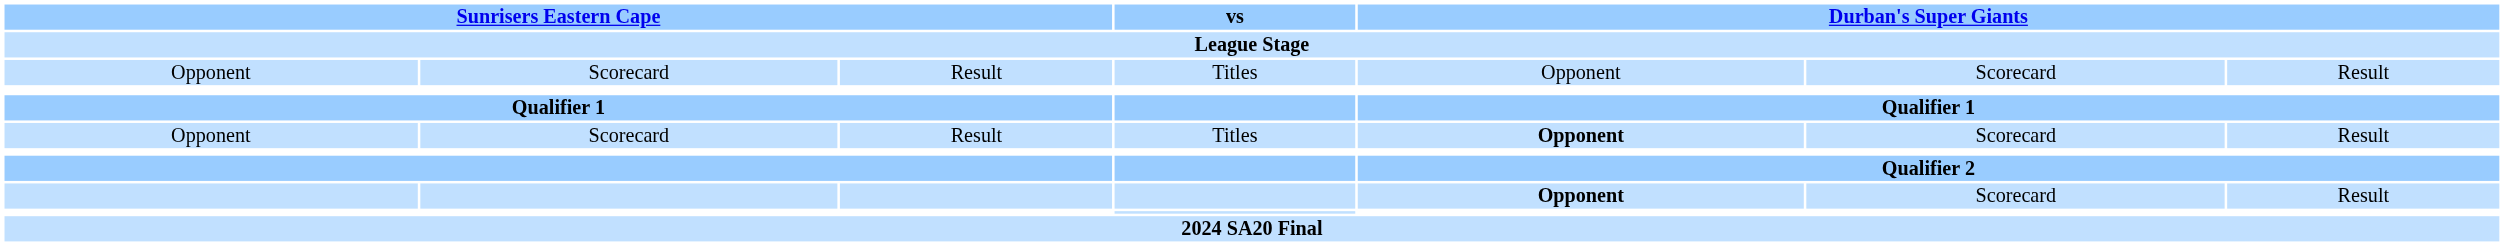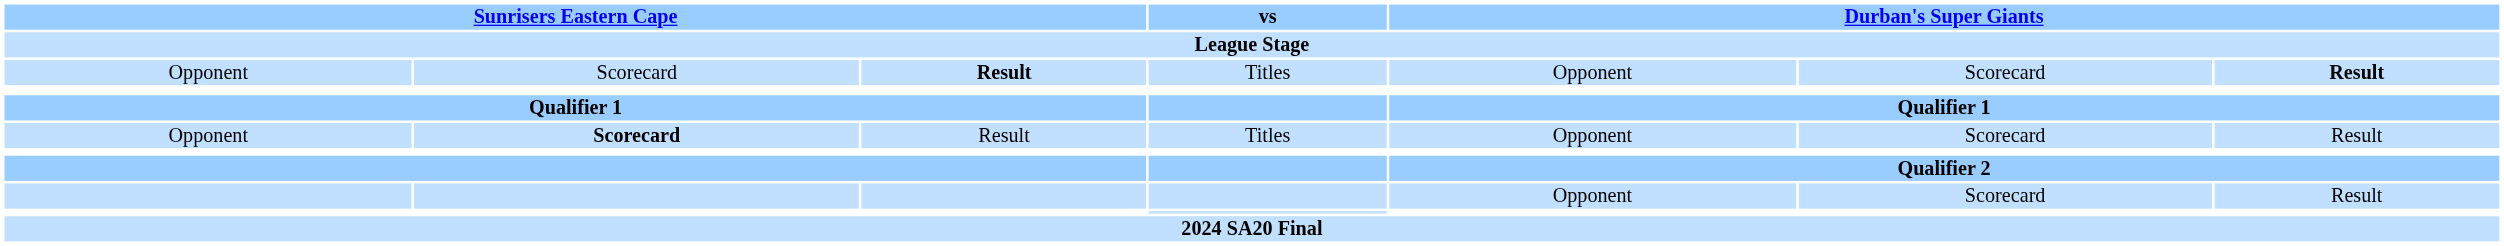(976, 72) normal -> (1004, 72) bold
(2363, 72) normal -> (2357, 72) bold
(629, 135) normal -> (637, 135) bold
(1581, 135) bold -> (1592, 135) normal
(1581, 195) bold -> (1592, 195) normal
